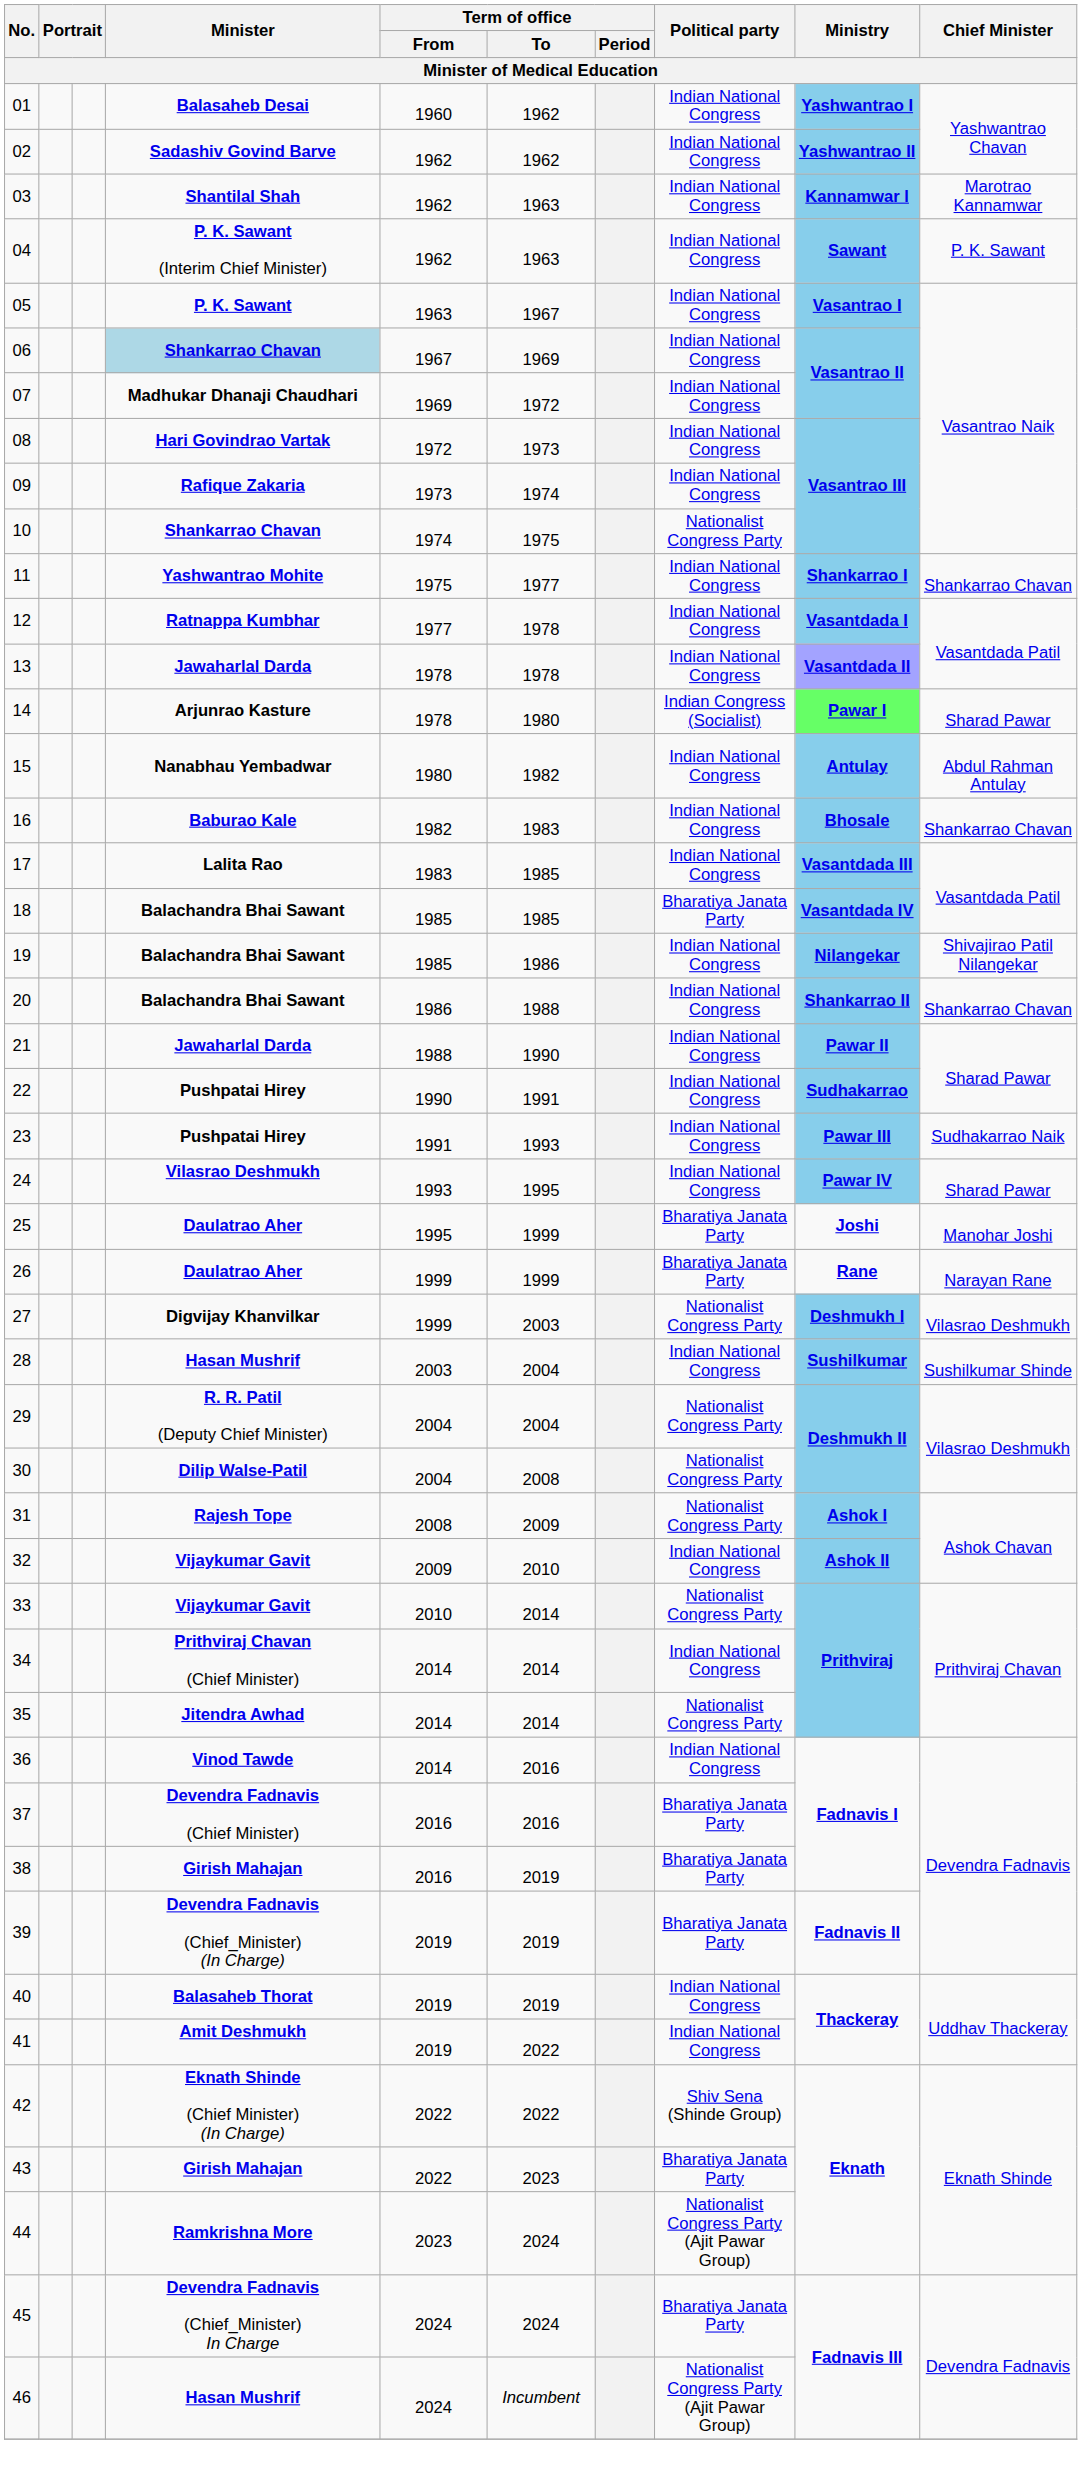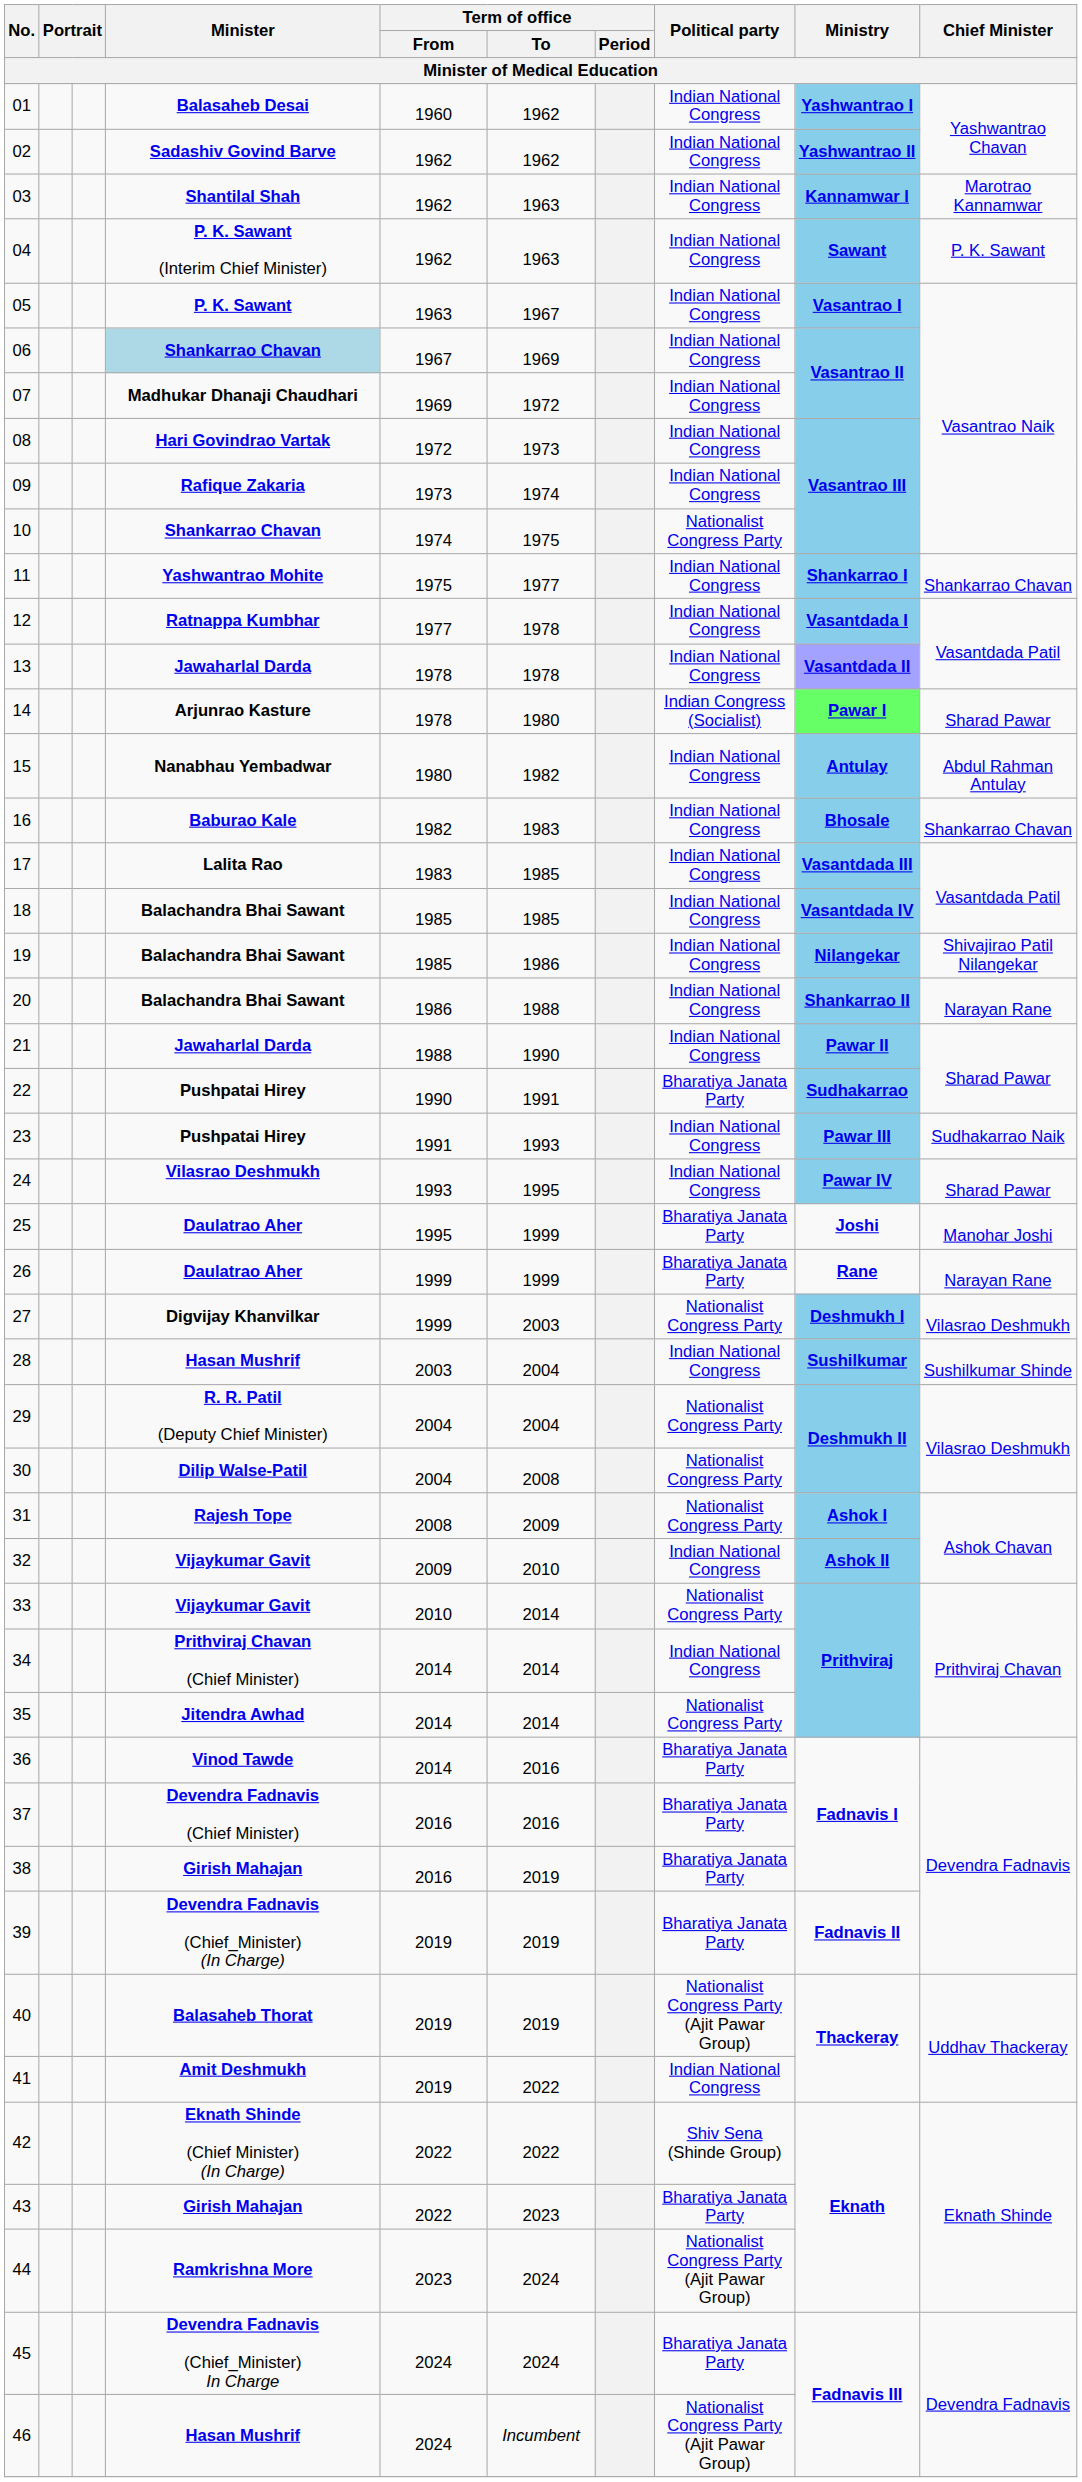(725, 910) Bharatiya Janata Party -> (725, 910) Indian National Congress
(998, 1010) Shankarrao Chavan -> (998, 1010) Narayan Rane
(725, 1090) Indian National Congress -> (725, 1090) Bharatiya Janata Party
(725, 1759) Indian National Congress -> (725, 1759) Bharatiya Janata Party
(725, 1996) Indian National Congress -> (725, 2015) Nationalist Congress Party (Ajit Pawar Group)
